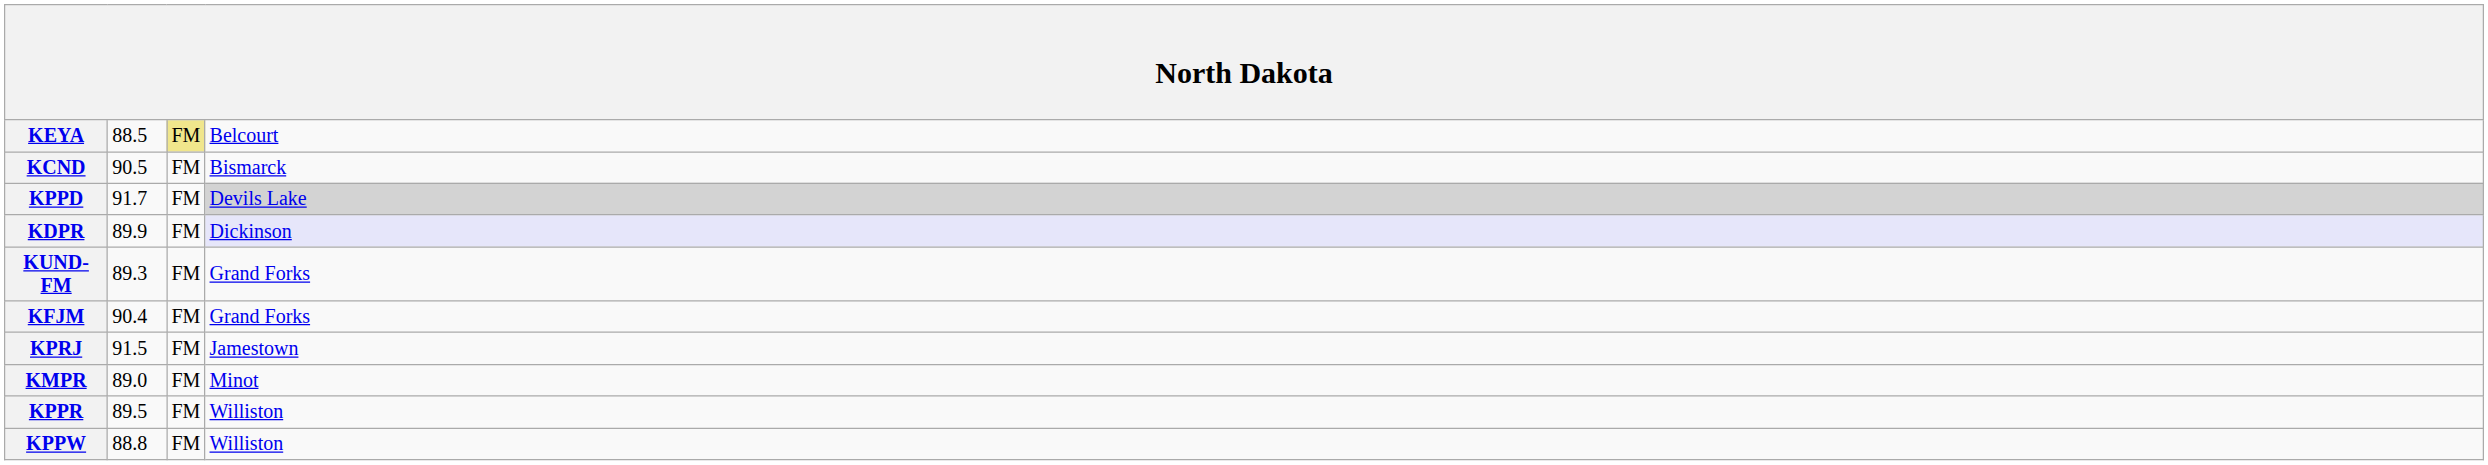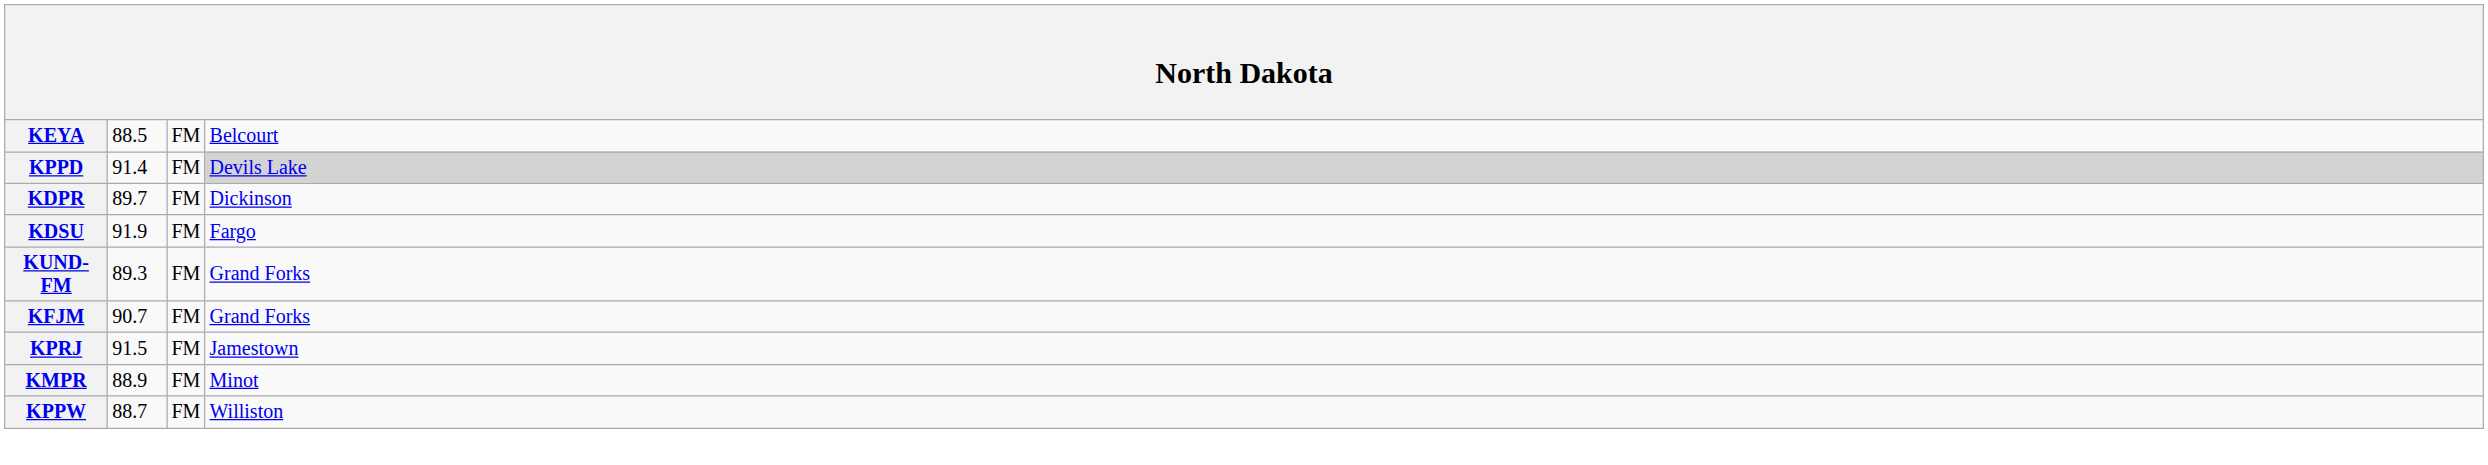(186, 135) khaki background -> (186, 135) no background
- row: (56, 167)
(130, 199) 91.7 -> (130, 167) 91.4
(130, 230) 89.9 -> (130, 199) 89.7
(251, 230) lavender background -> (251, 199) no background
+ row: (56, 230)
(130, 316) 90.4 -> (130, 316) 90.7
(130, 380) 89.0 -> (130, 380) 88.9
- row: (56, 411)
(130, 443) 88.8 -> (130, 411) 88.7
